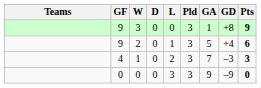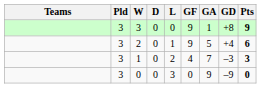columns swapped: (190, 12) <-> (120, 12)
